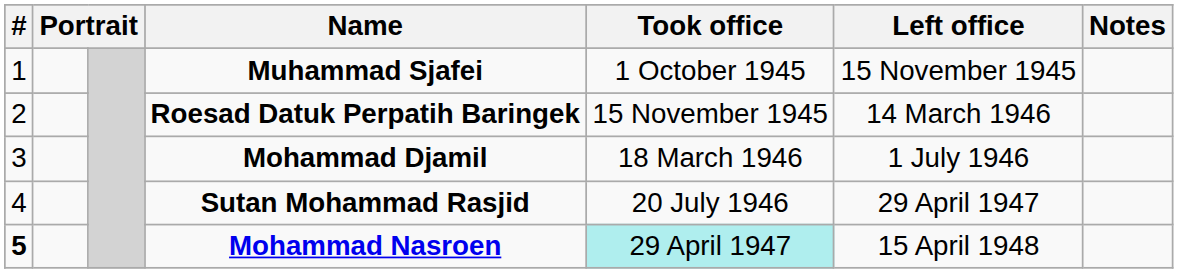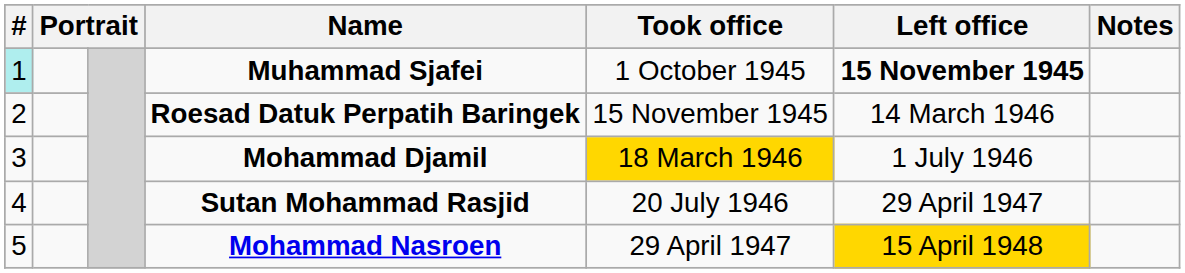(19, 70) no background -> (19, 70) paleturquoise background
(958, 70) normal -> (962, 70) bold
(710, 158) no background -> (710, 158) gold background
(19, 245) bold -> (19, 245) normal
(710, 245) paleturquoise background -> (710, 245) no background
(958, 245) no background -> (962, 245) gold background
